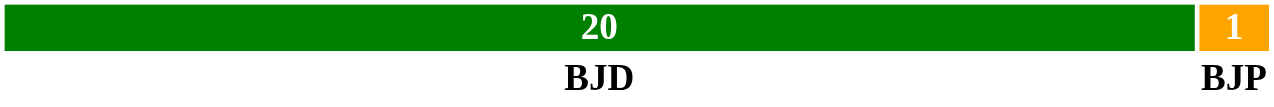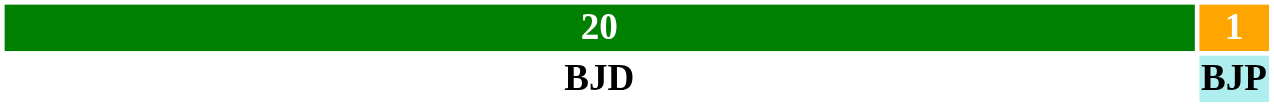(1234, 78) no background -> (1234, 78) paleturquoise background
